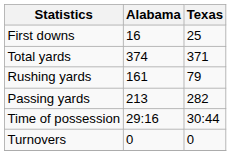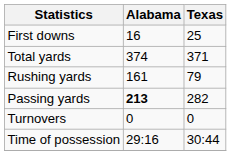(137, 98) normal -> (137, 98) bold
rows swapped: (37, 139) <-> (64, 119)
